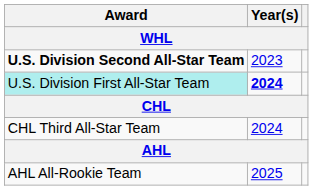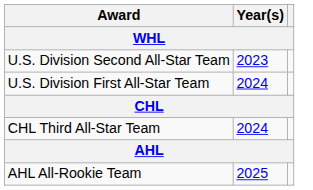(126, 60) bold -> (119, 60) normal
(108, 83) paleturquoise background -> (108, 83) no background
(267, 83) bold -> (252, 83) normal
